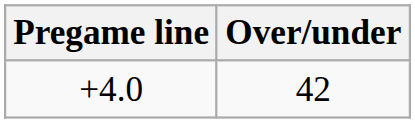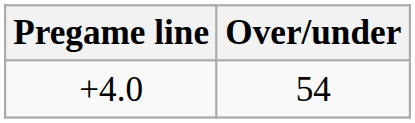(313, 88) 42 -> (313, 88) 54
